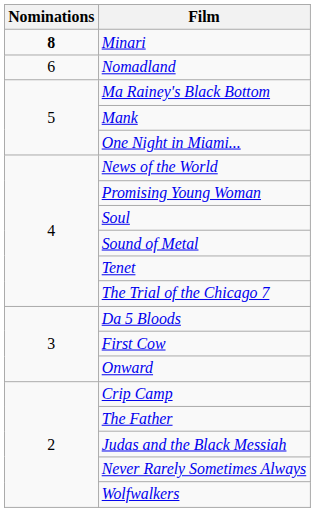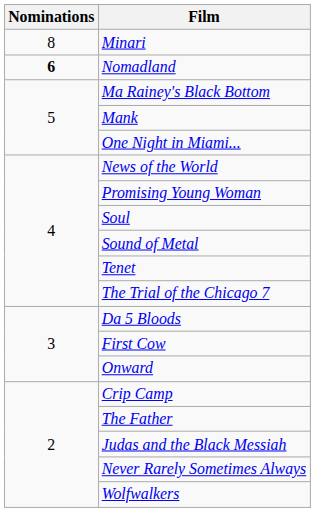(51, 42) bold -> (51, 42) normal
(51, 67) normal -> (51, 67) bold
